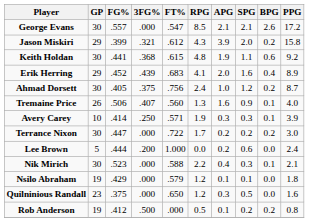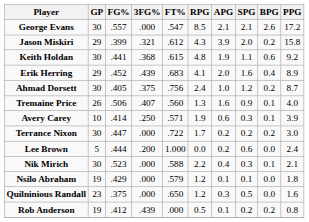(224, 118) 0.3 -> (224, 118) 0.6
(147, 210) .500 -> (147, 210) .439
